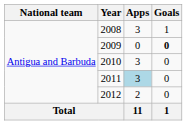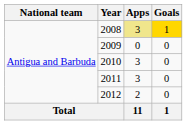(138, 29) no background -> (138, 29) khaki background
(167, 29) no background -> (167, 29) gold background
(167, 45) bold -> (167, 45) normal
(138, 78) lightblue background -> (138, 78) no background
